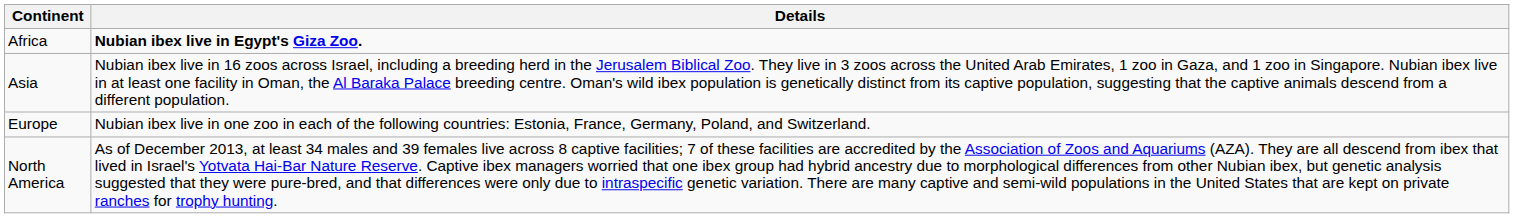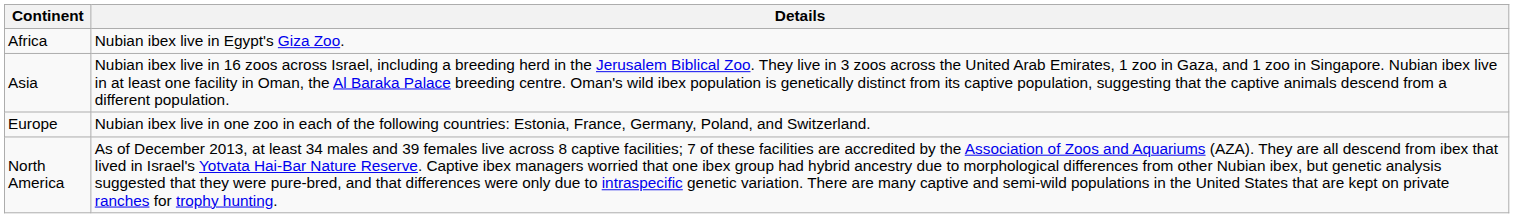(228, 41) bold -> (220, 41) normal
